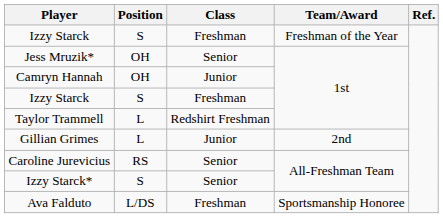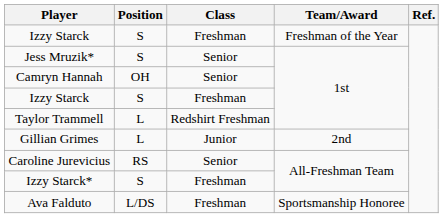(140, 56) OH -> (140, 56) S
(220, 77) Junior -> (220, 77) Senior
(220, 181) Senior -> (220, 181) Freshman
